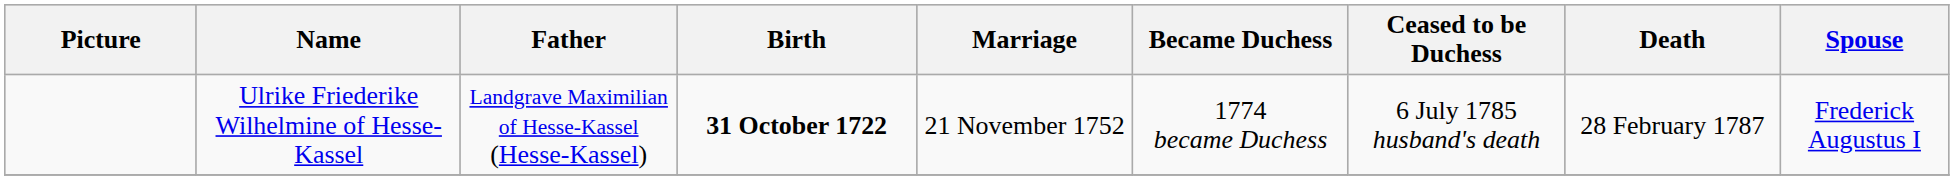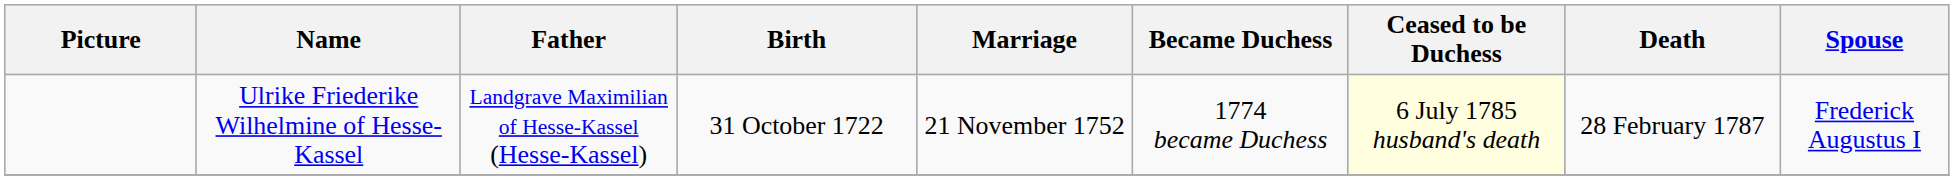(797, 124) bold -> (797, 124) normal
(1456, 124) no background -> (1456, 124) lightyellow background
